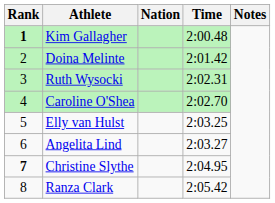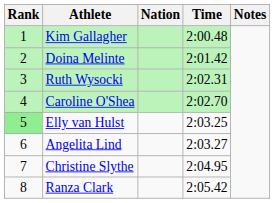(23, 36) bold -> (23, 36) normal
(23, 123) no background -> (23, 123) lightgreen background
(23, 166) bold -> (23, 166) normal
